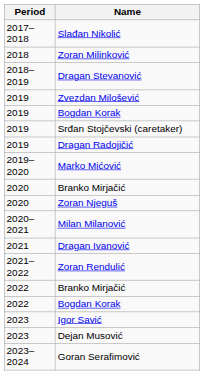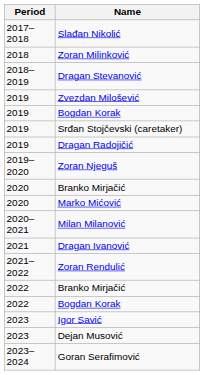(89, 166) Marko Mićović -> (87, 166) Zoran Njeguš
(87, 203) Zoran Njeguš -> (89, 203) Marko Mićović
